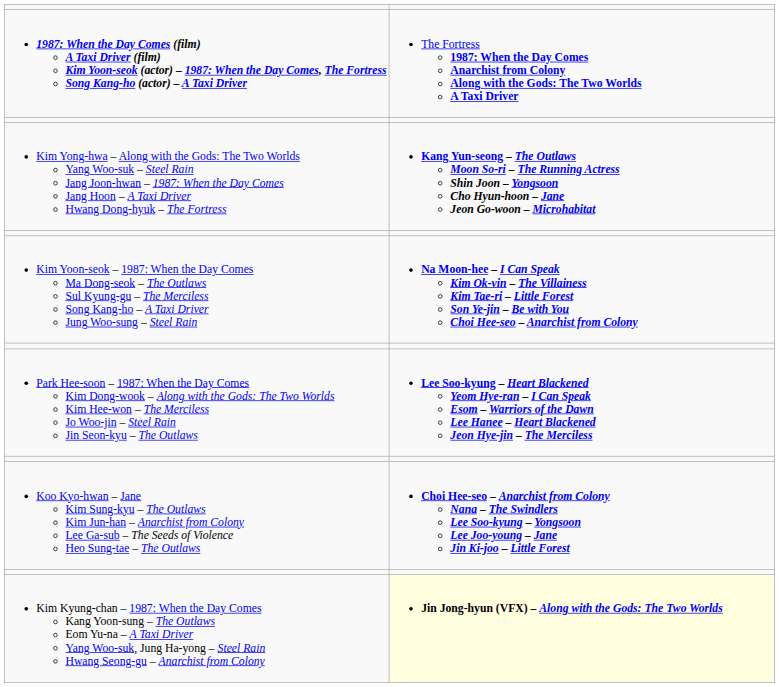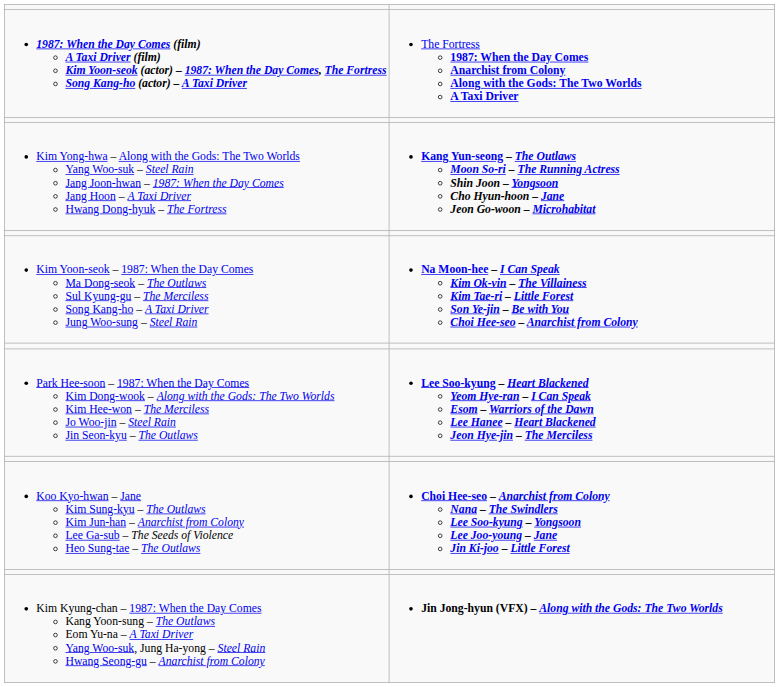(582, 609) lightyellow background -> (582, 609) no background
